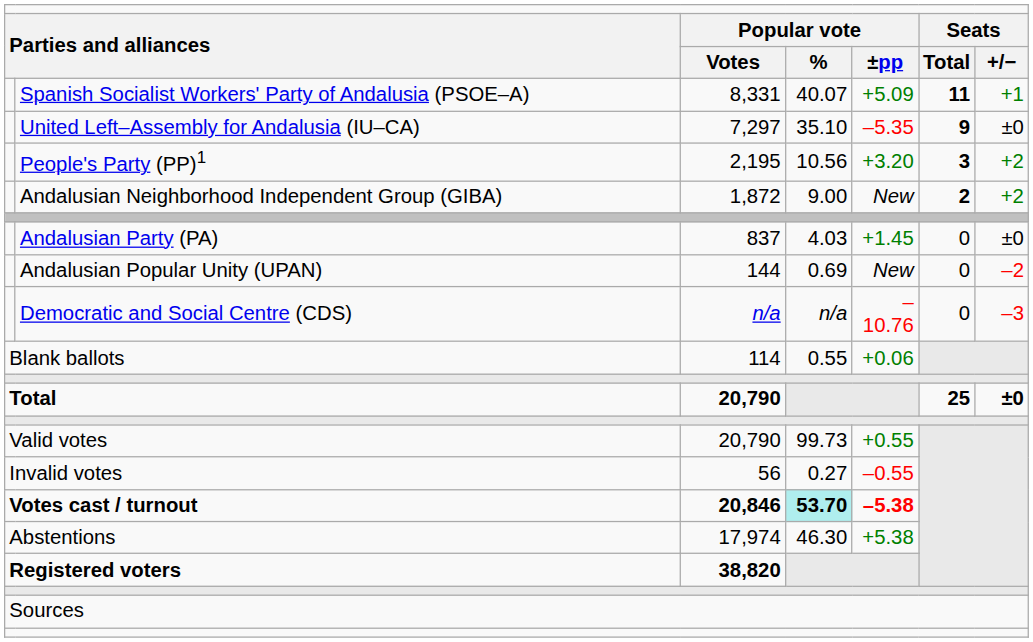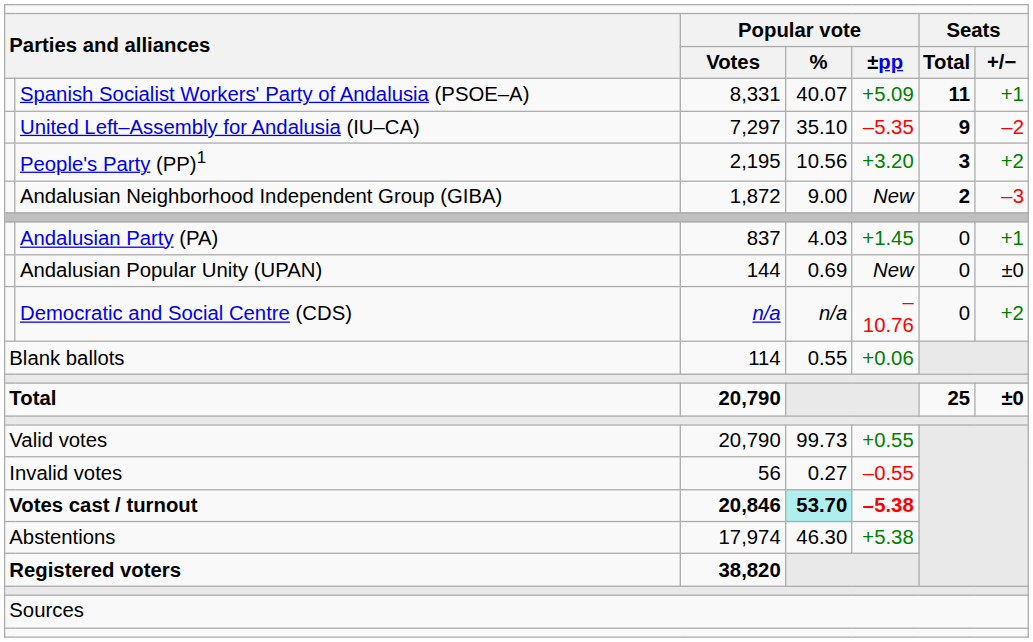(1013, 126) ±0 -> (1013, 126) –2
(1012, 196) +2 -> (1013, 196) –3
(1013, 238) ±0 -> (1012, 238) +1
(1013, 270) –2 -> (1013, 270) ±0
(1013, 314) –3 -> (1012, 314) +2
